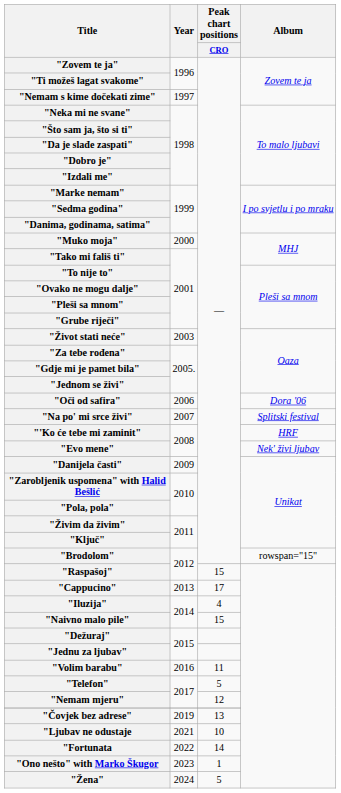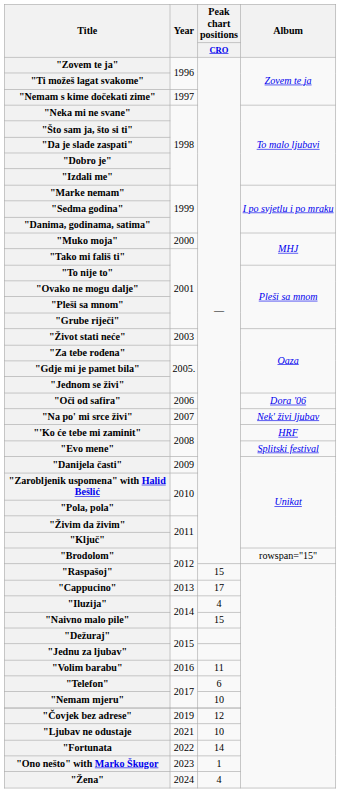(288, 416) Splitski festival -> (288, 416) Nek' živi ljubav
(288, 448) Nek' živi ljubav -> (288, 448) Splitski festival
(219, 684) 5 -> (219, 684) 6
(219, 700) 12 -> (219, 700) 10
(219, 716) 13 -> (219, 716) 12
(219, 780) 5 -> (219, 780) 4
